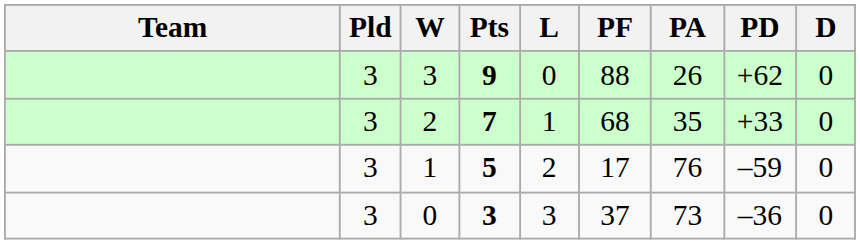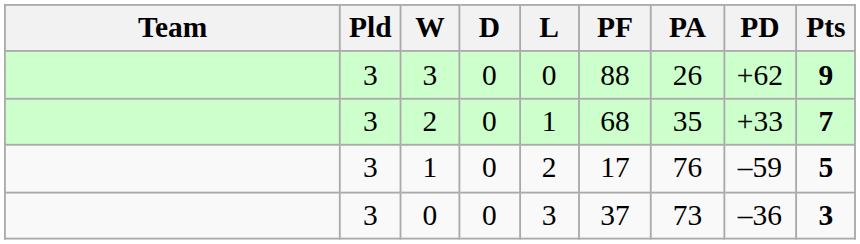columns swapped: (826, 27) <-> (489, 27)
